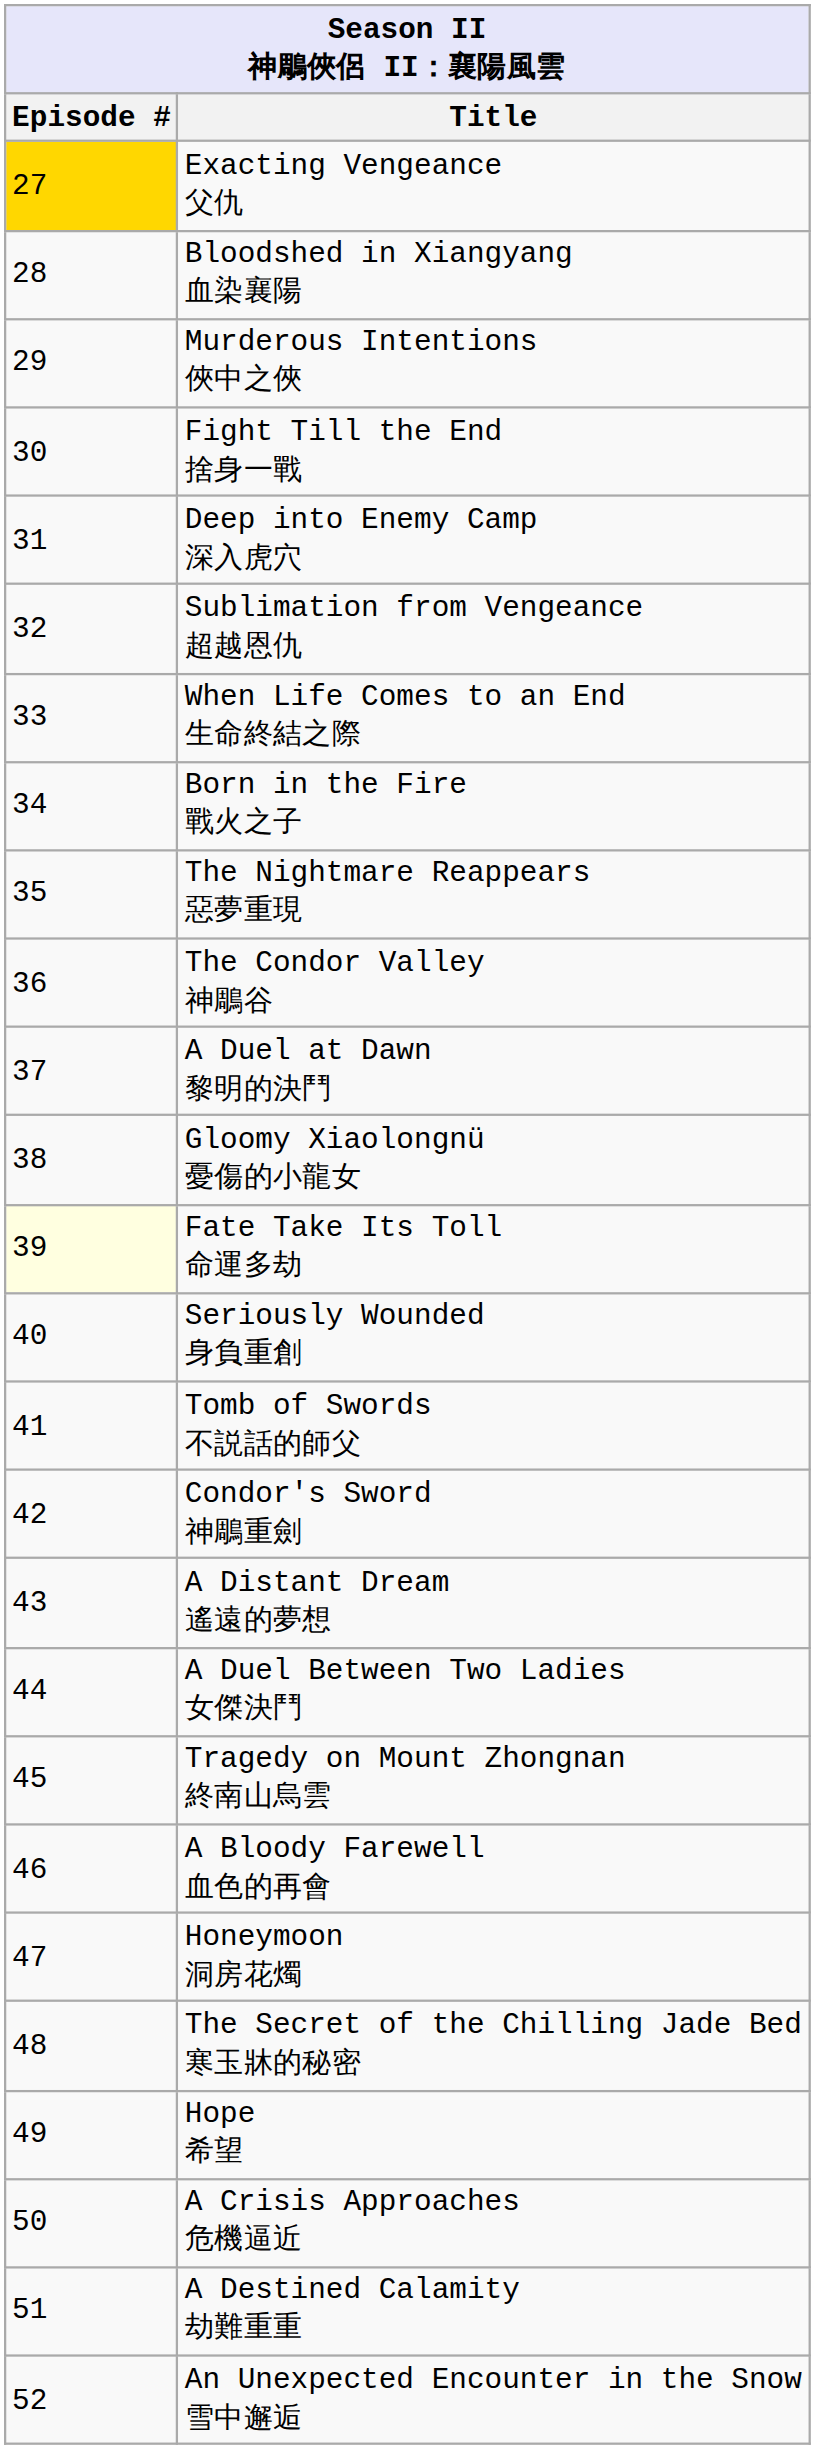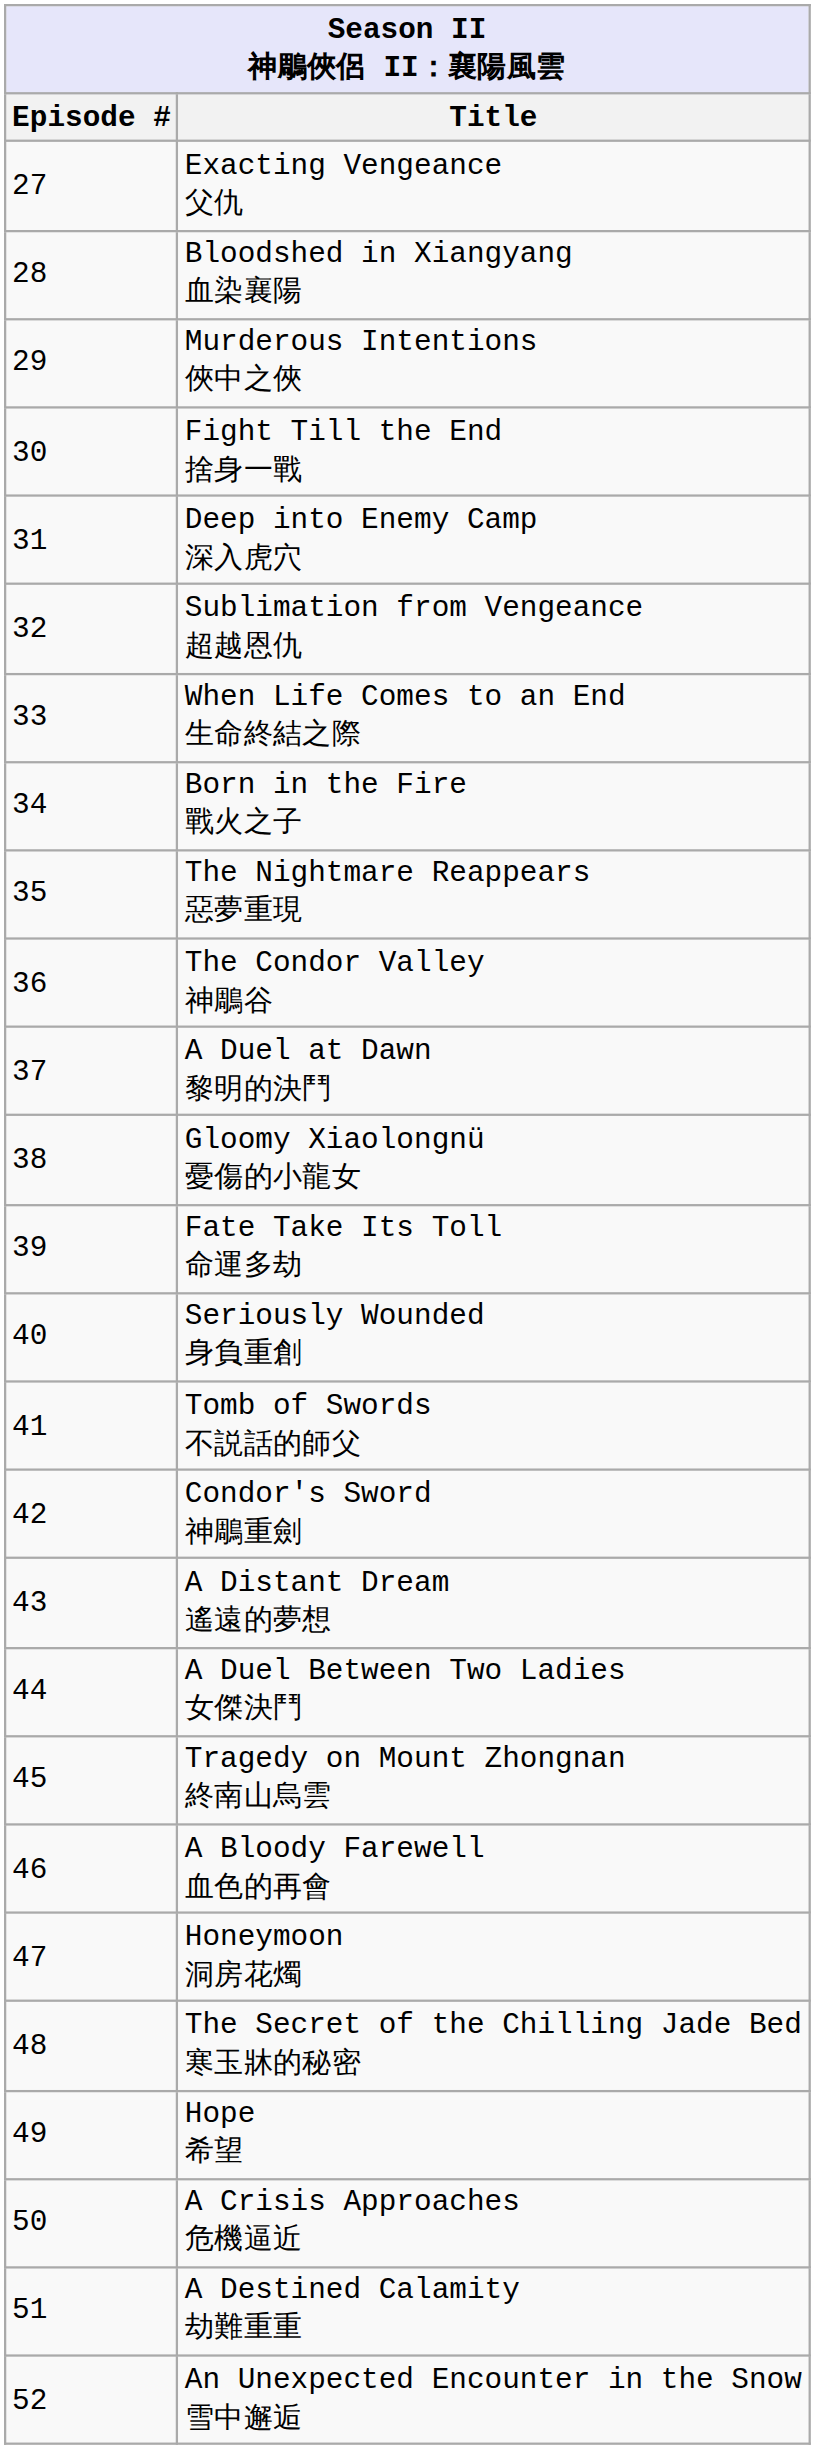(30, 186) gold background -> (30, 186) no background
(30, 1249) lightyellow background -> (30, 1249) no background
